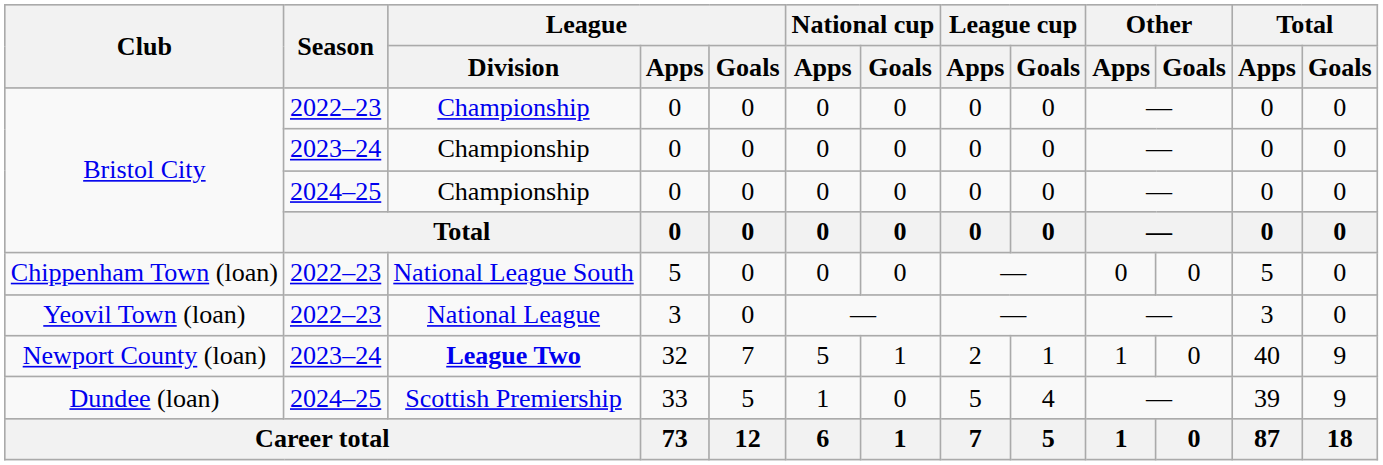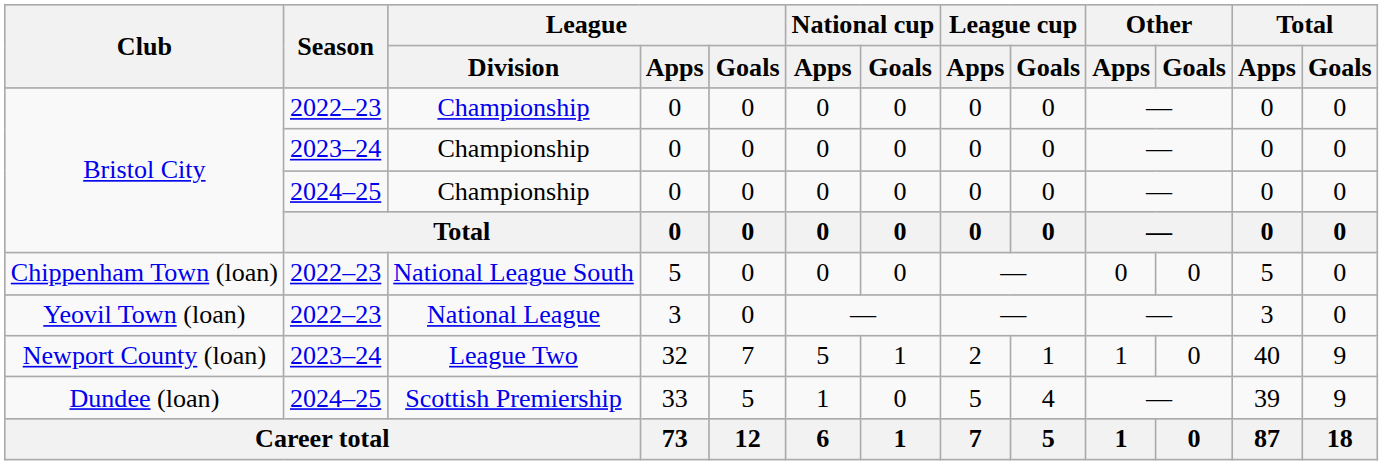(514, 356) bold -> (514, 356) normal
